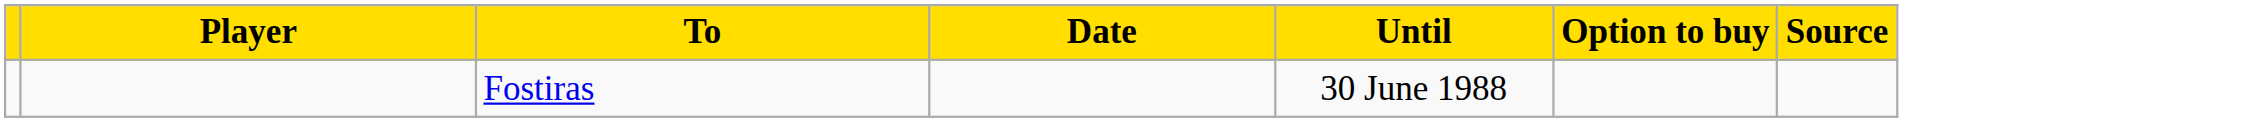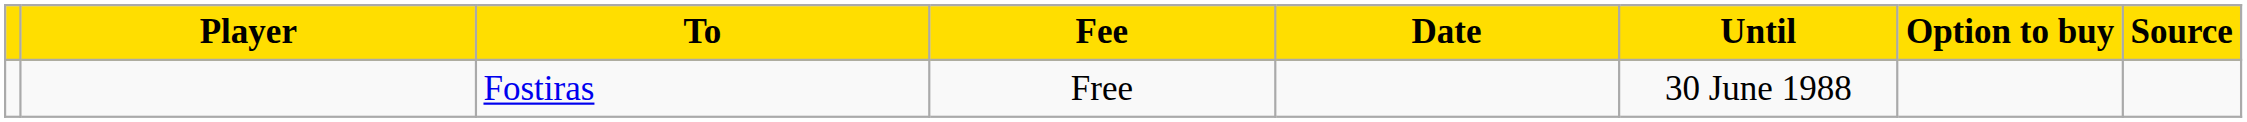+ column: (1102, 32)
